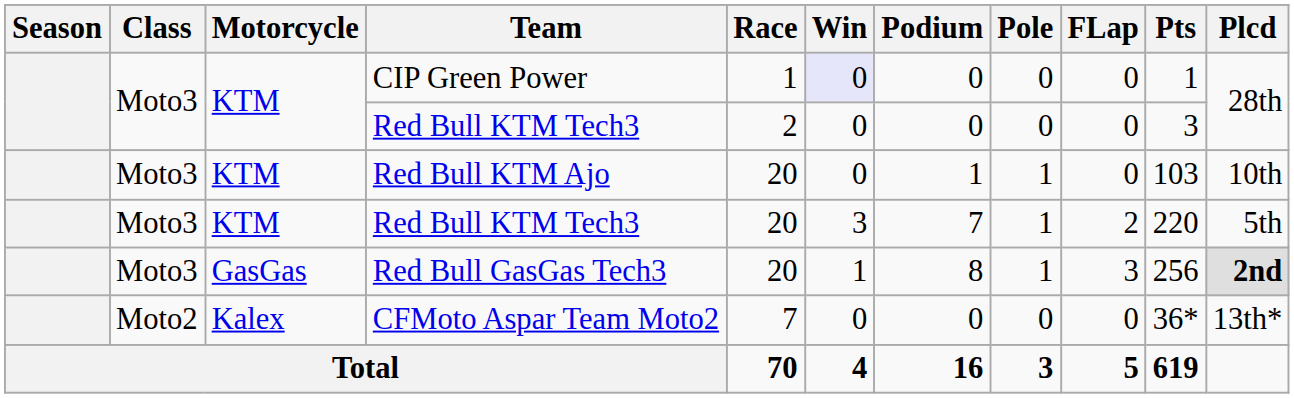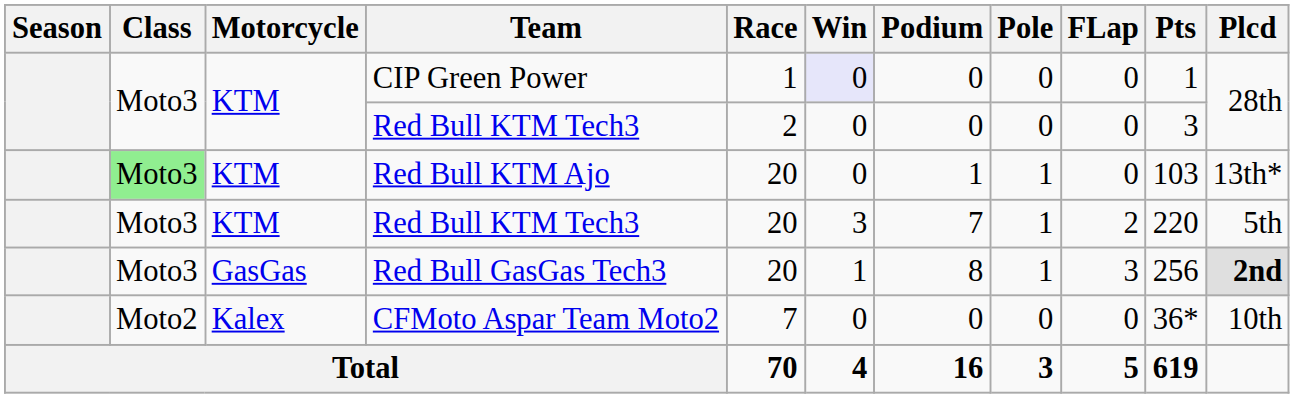(157, 174) no background -> (157, 174) lightgreen background
(1255, 174) 10th -> (1248, 174) 13th*
(1248, 319) 13th* -> (1255, 319) 10th
